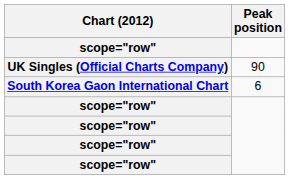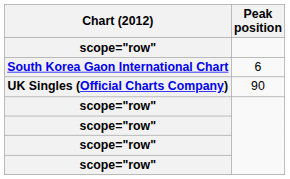rows swapped: (118, 86) <-> (118, 67)
